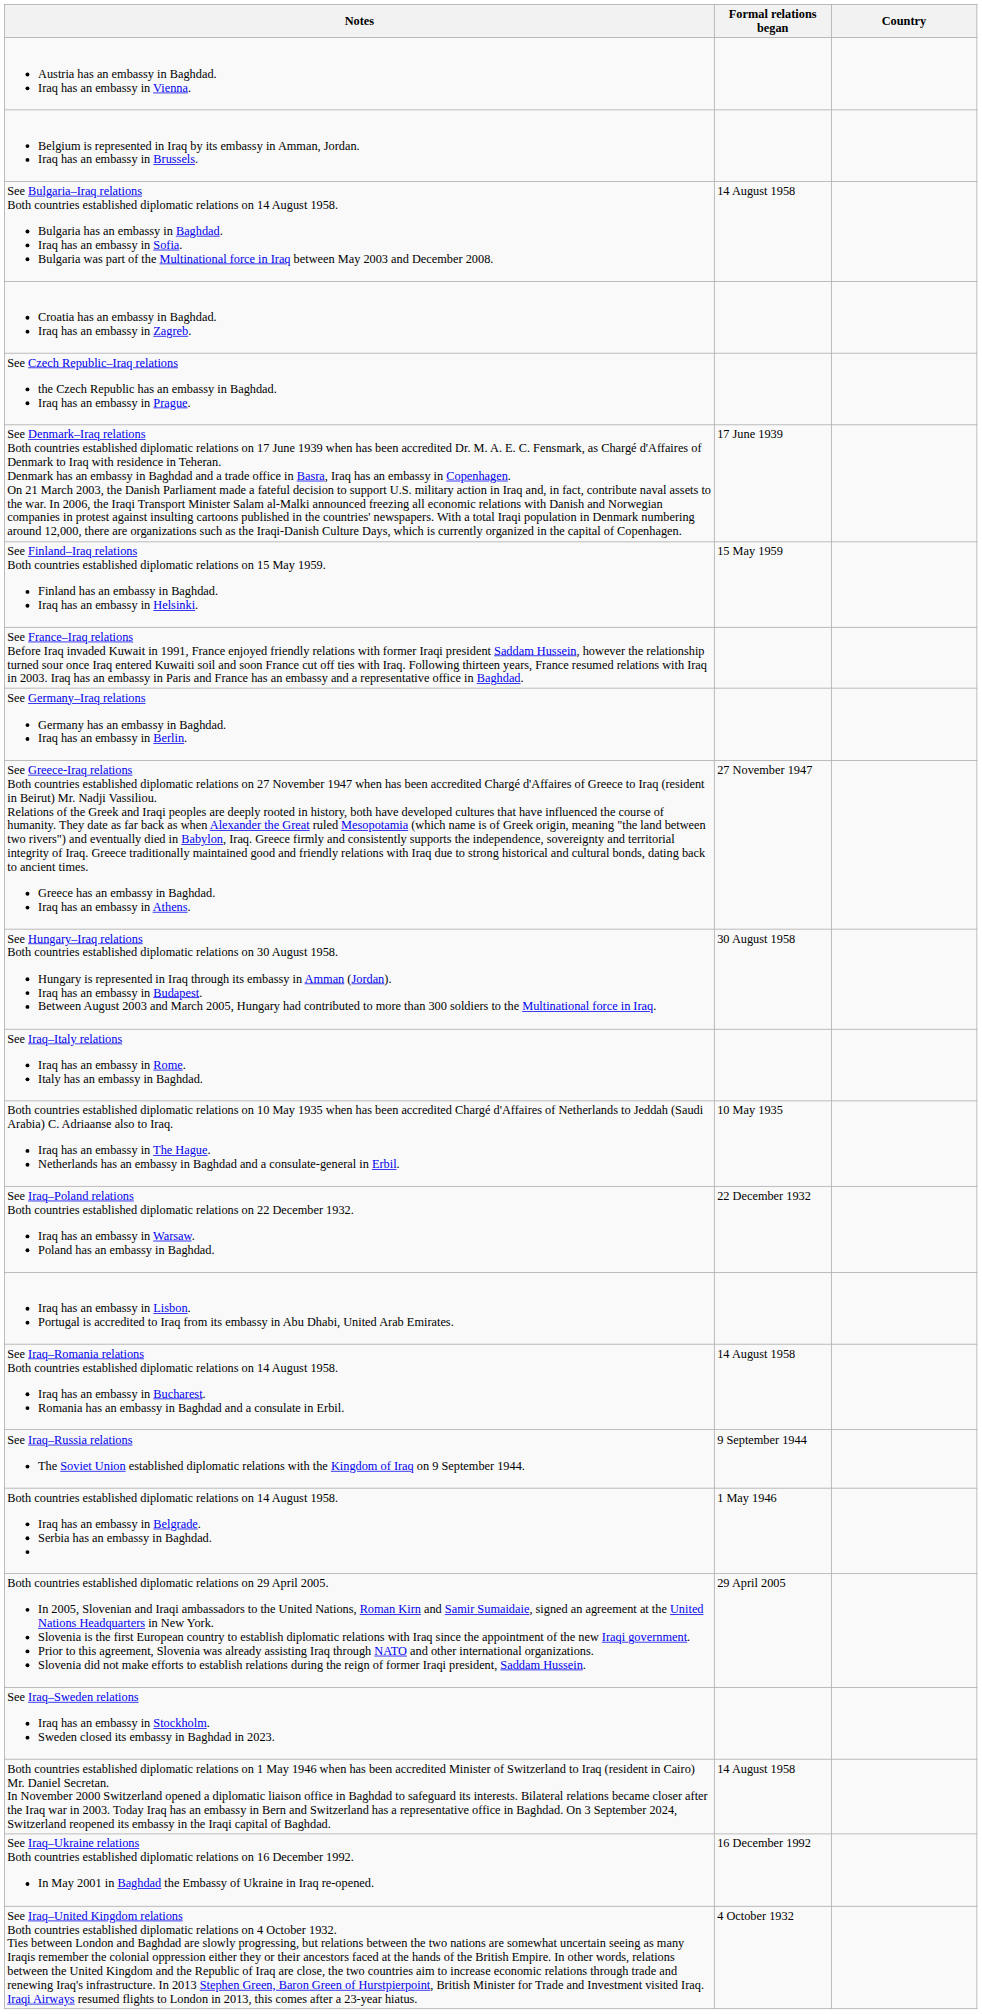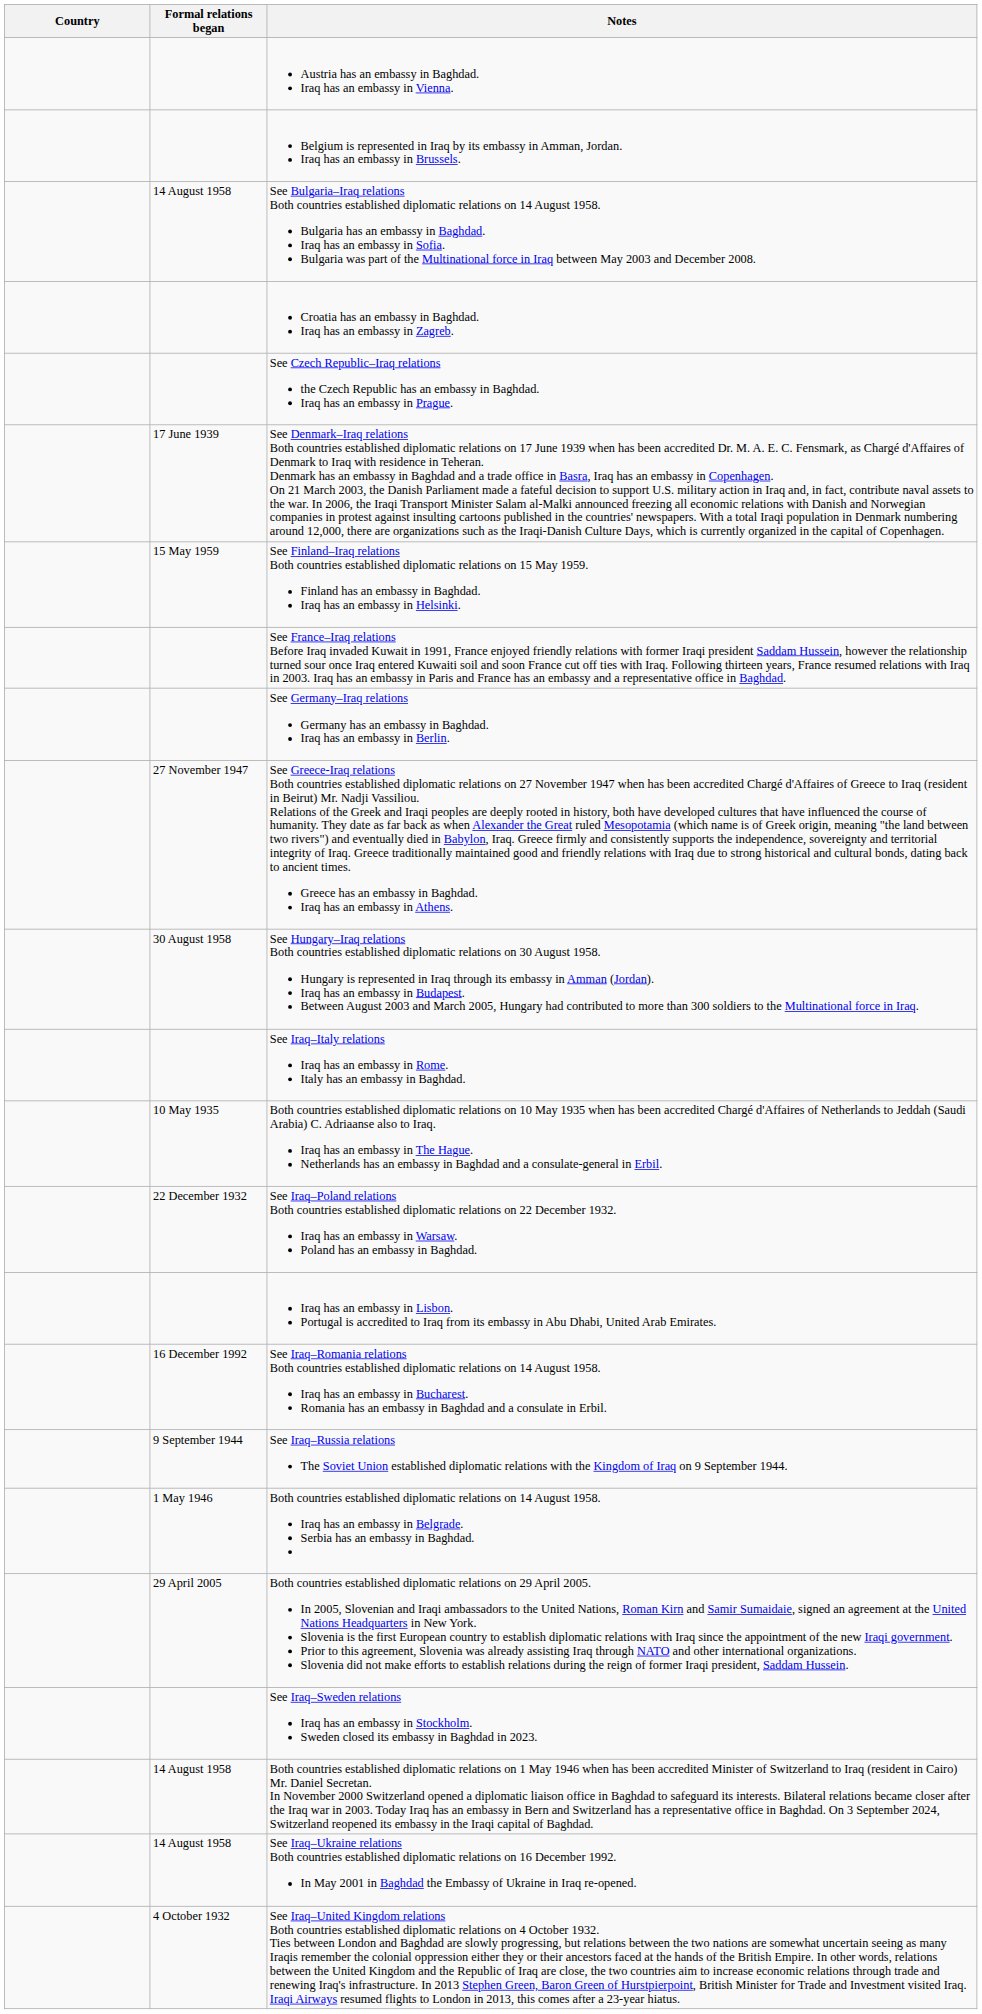columns swapped: (904, 21) <-> (359, 21)
(756, 1354) 14 August 1958 -> (200, 1354) 16 December 1992
(764, 1843) 16 December 1992 -> (192, 1843) 14 August 1958
